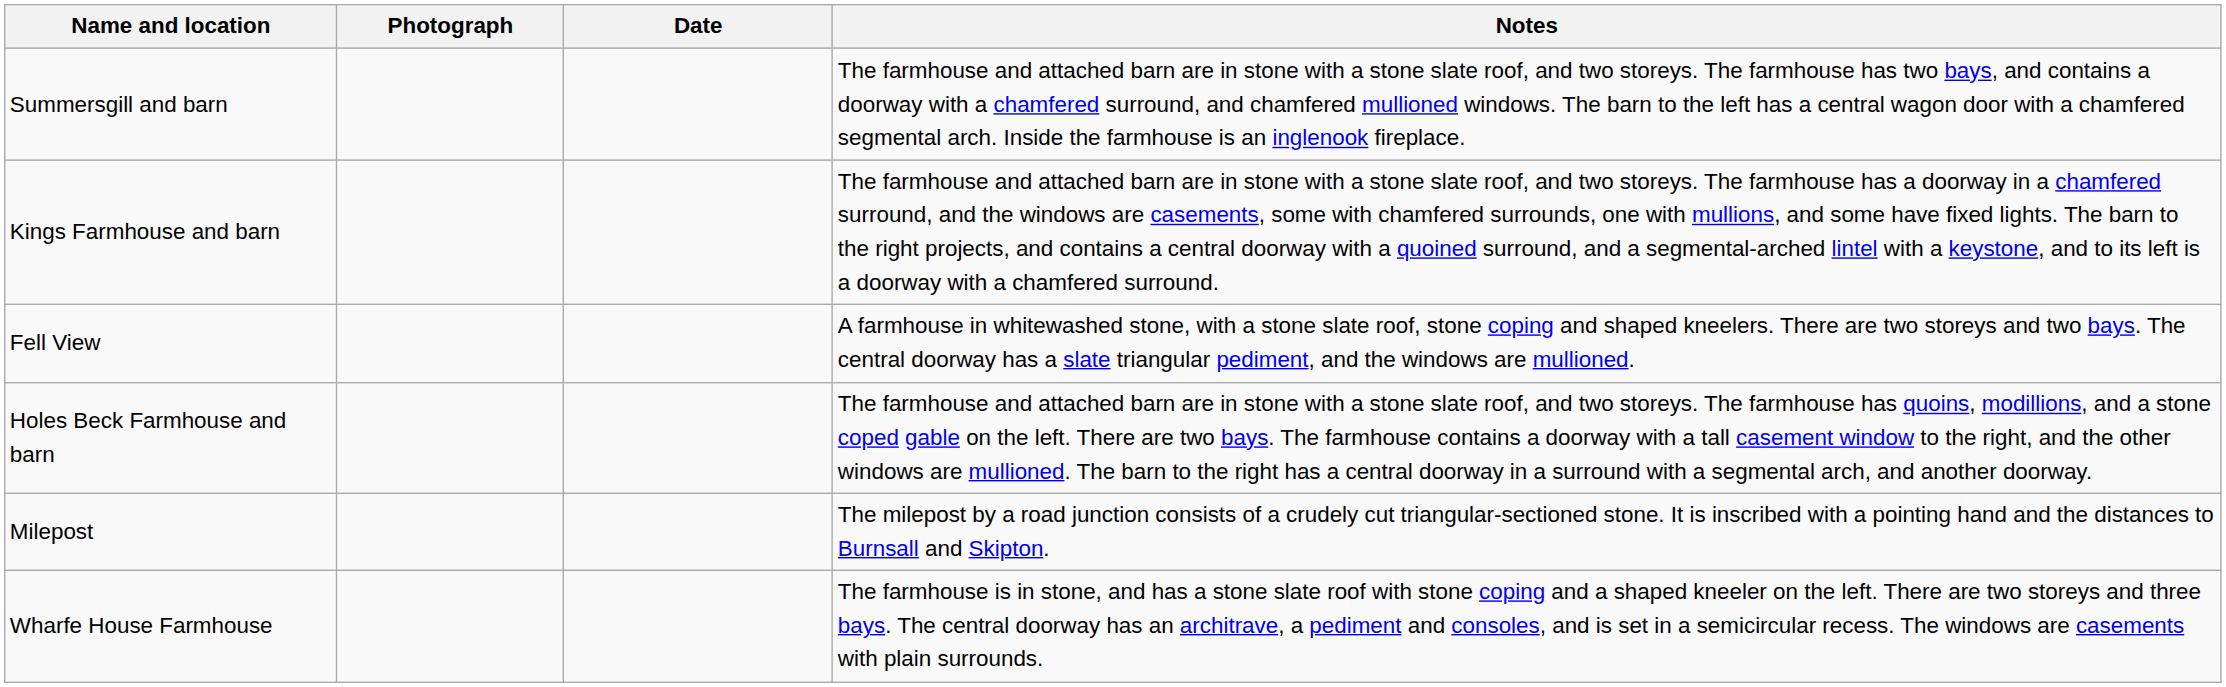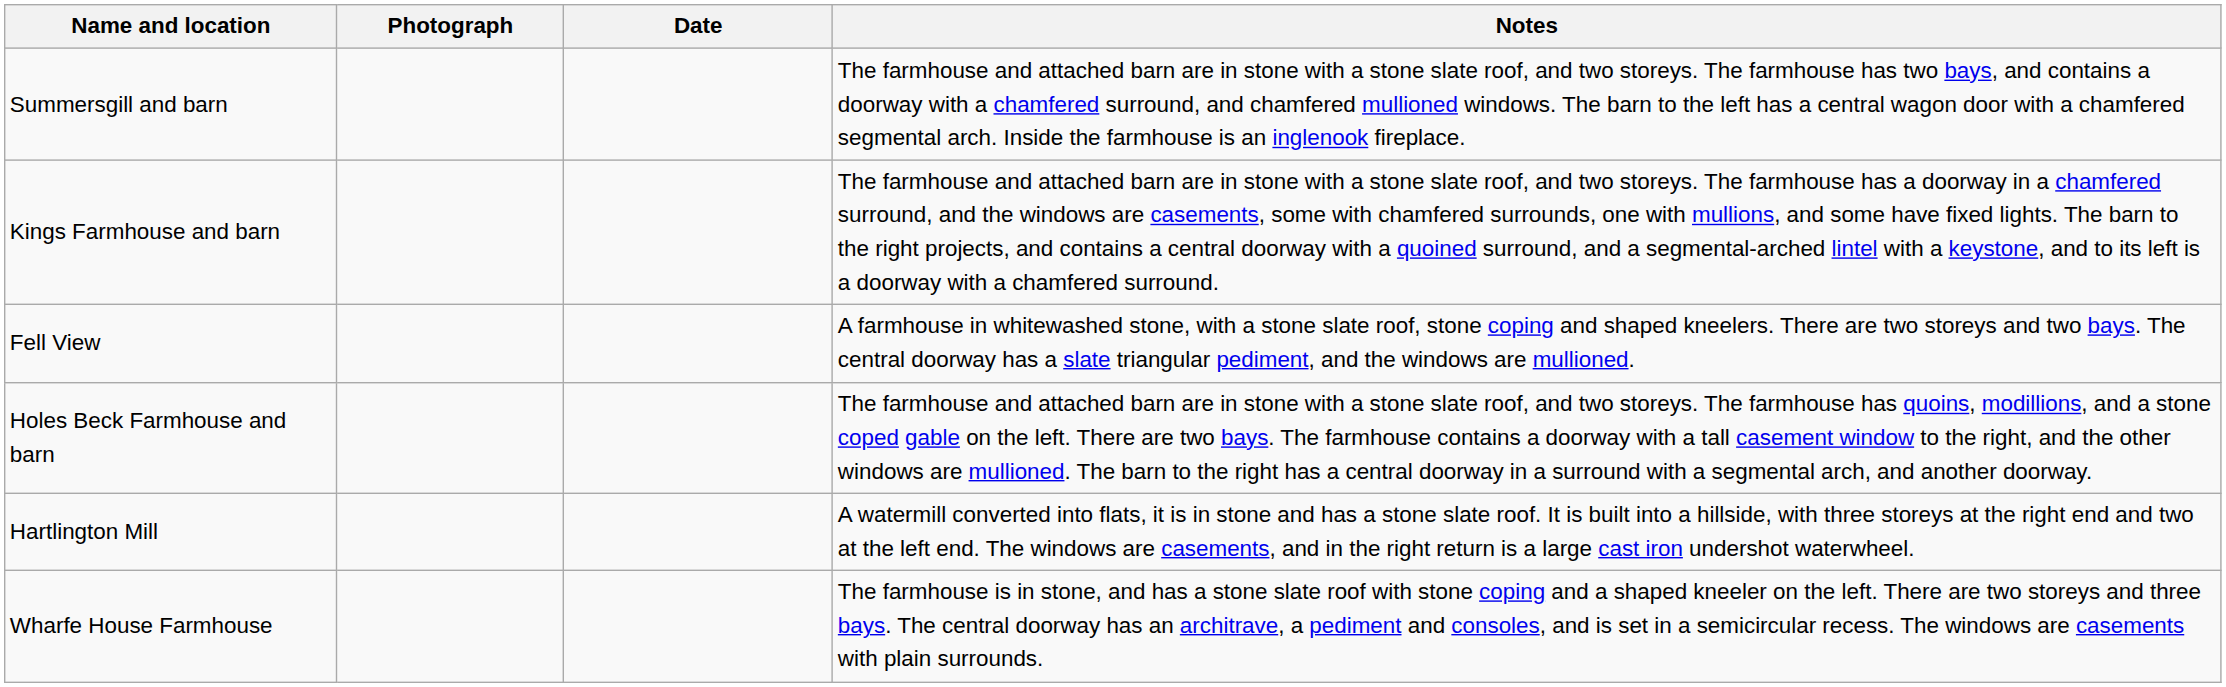+ row: (84, 531)
- row: (52, 531)
